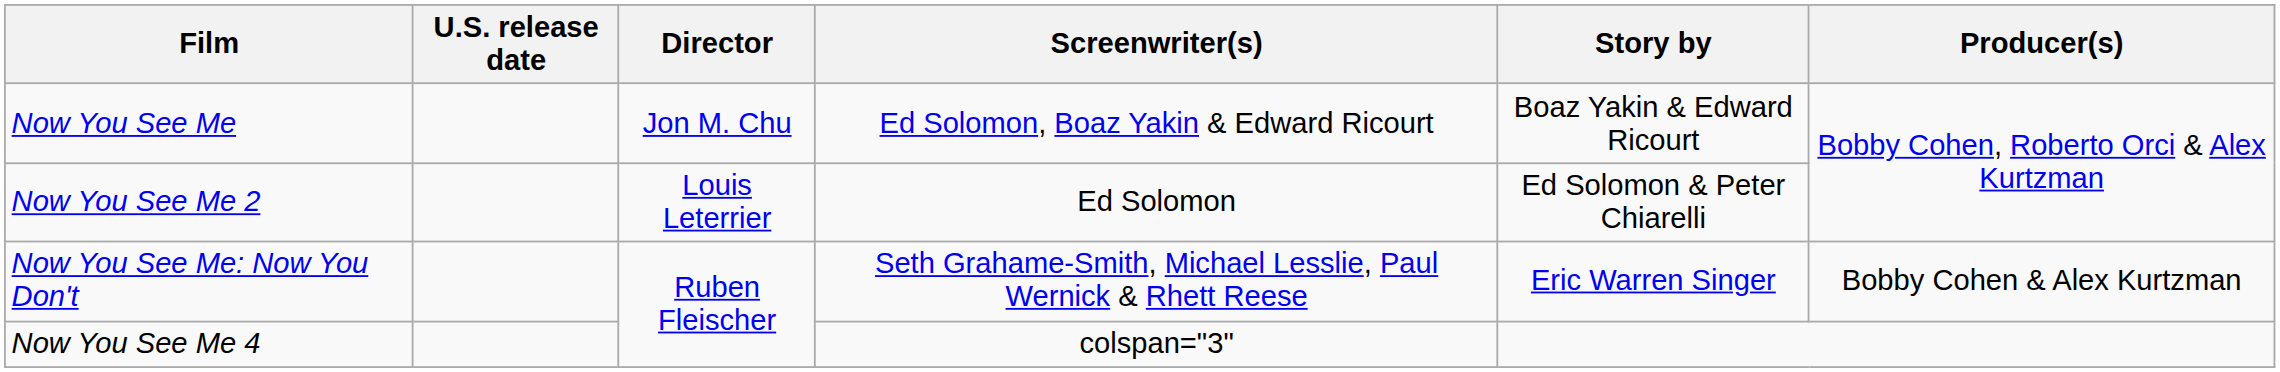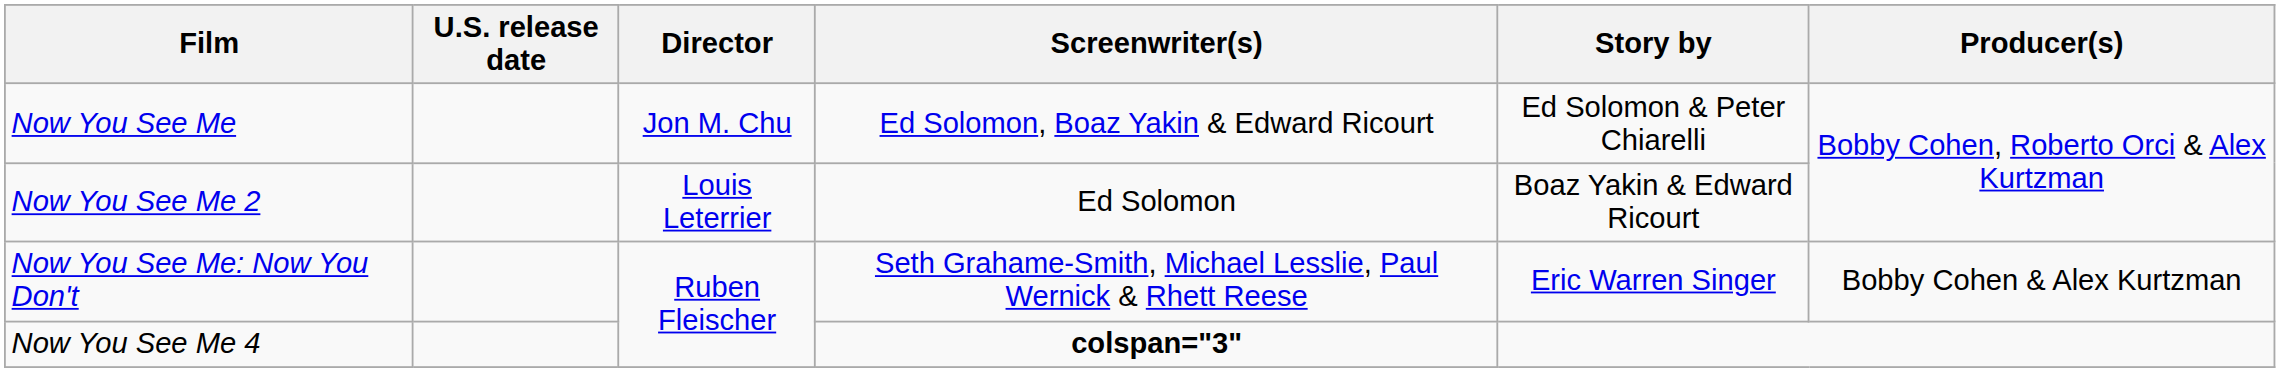(1653, 122) Boaz Yakin & Edward Ricourt -> (1653, 122) Ed Solomon & Peter Chiarelli
(1653, 201) Ed Solomon & Peter Chiarelli -> (1653, 201) Boaz Yakin & Edward Ricourt
(1157, 343) normal -> (1157, 343) bold
